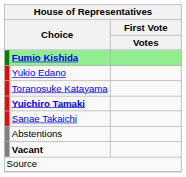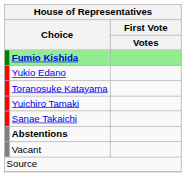(48, 104) bold -> (45, 104) normal
(37, 134) normal -> (40, 134) bold
(27, 150) bold -> (26, 150) normal
